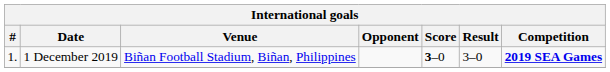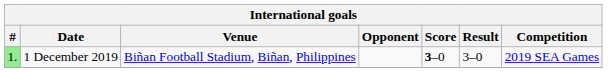(12, 57) no background -> (12, 57) lightgreen background
(553, 57) bold -> (552, 57) normal
